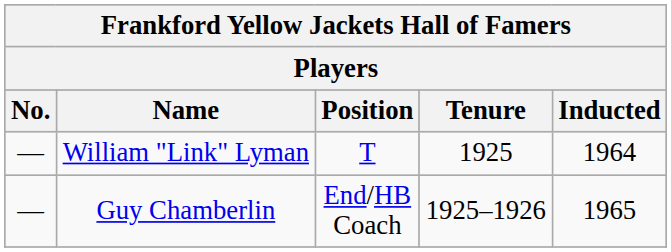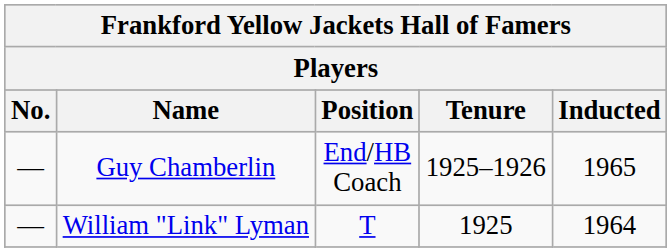rows swapped: (186, 210) <-> (186, 152)
